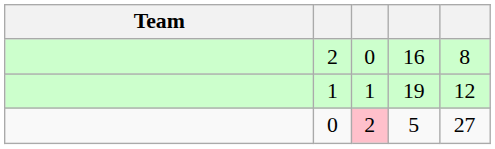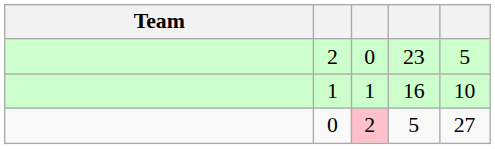(414, 56) 16 -> (414, 56) 23
(465, 56) 8 -> (465, 56) 5
(414, 90) 19 -> (414, 90) 16
(465, 90) 12 -> (465, 90) 10
